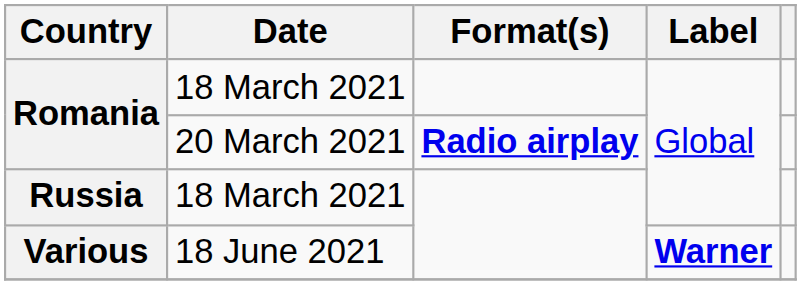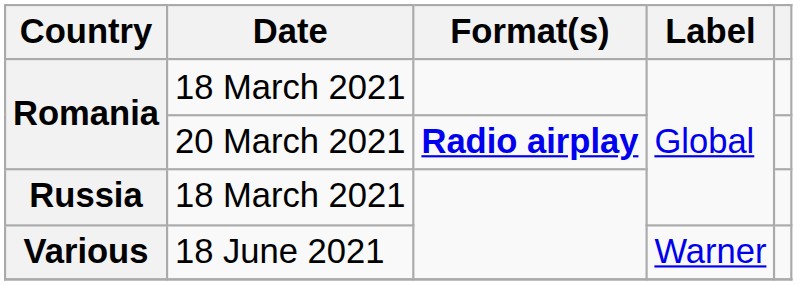(713, 251) bold -> (710, 251) normal
